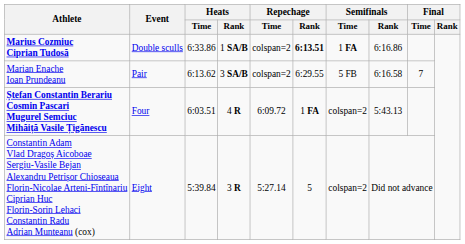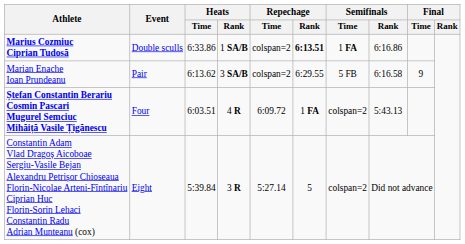(421, 74) 7 -> (421, 74) 9
